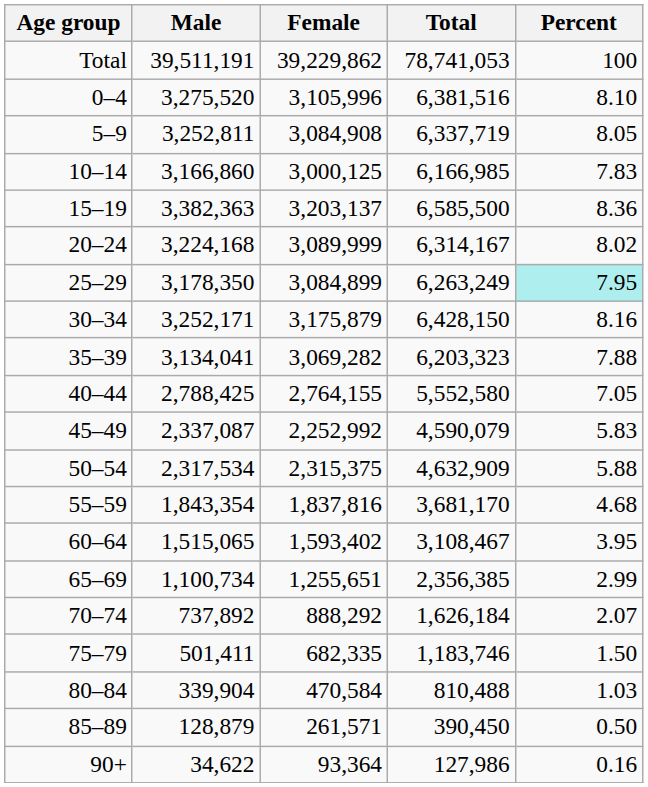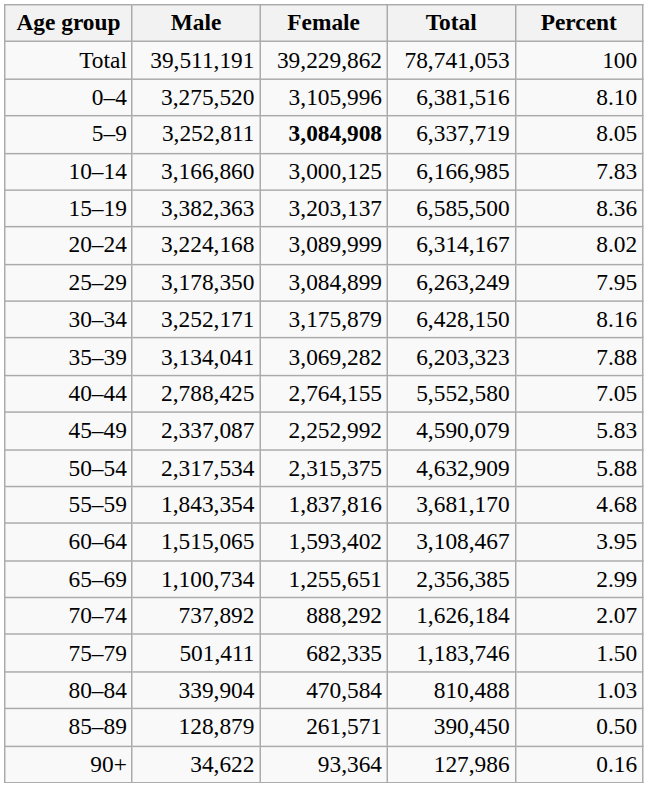(335, 134) normal -> (335, 134) bold
(617, 282) paleturquoise background -> (617, 282) no background
